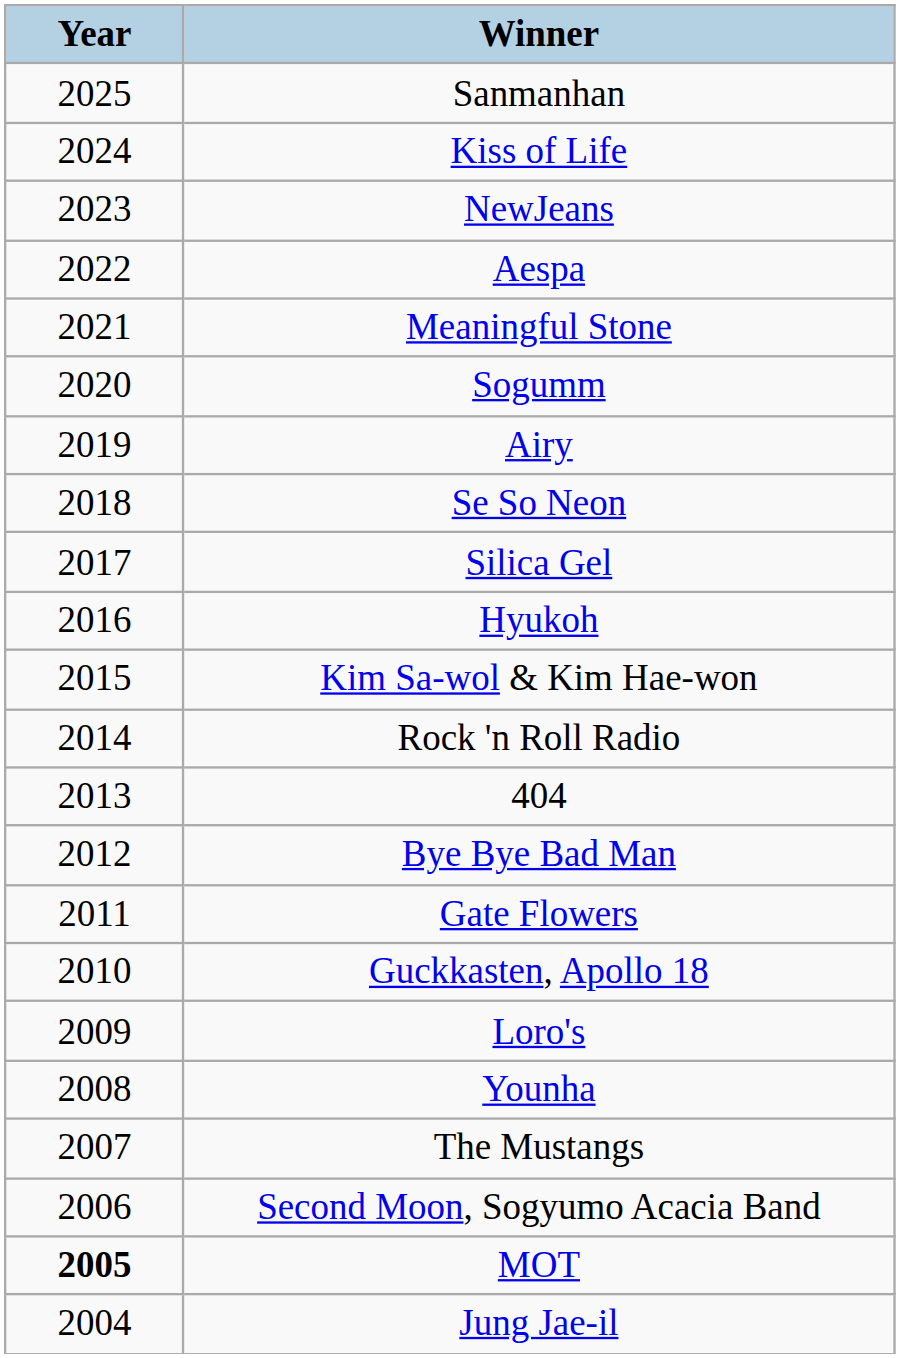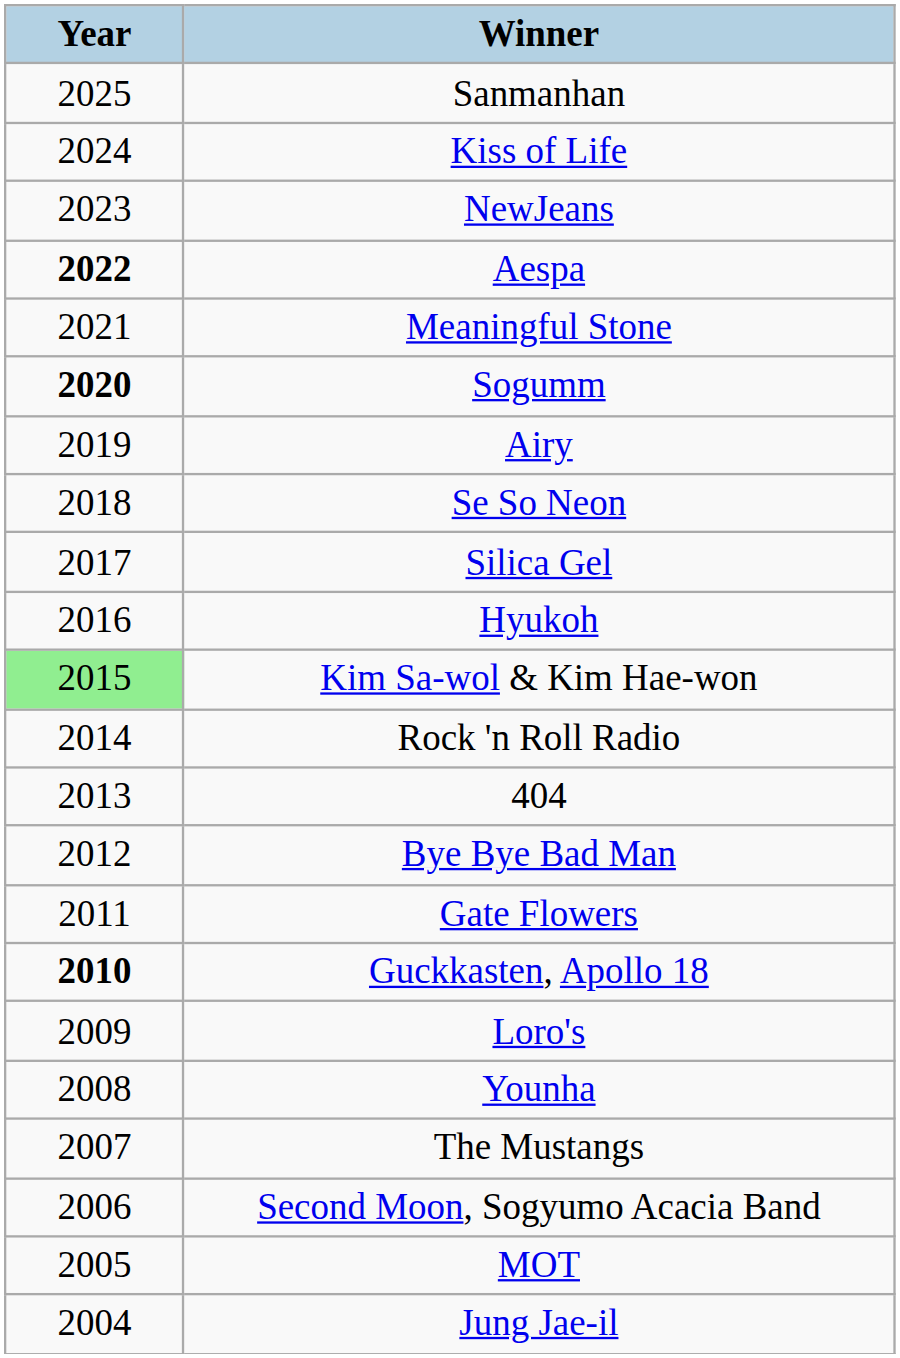(95, 268) normal -> (95, 268) bold
(95, 385) normal -> (95, 385) bold
(95, 678) no background -> (95, 678) lightgreen background
(95, 971) normal -> (95, 971) bold
(95, 1264) bold -> (95, 1264) normal
